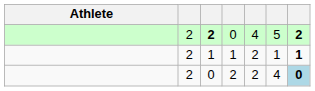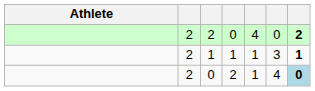(211, 34) bold -> (211, 34) normal
(277, 34) 5 -> (277, 34) 0
(255, 55) 2 -> (255, 55) 1
(277, 55) 1 -> (277, 55) 3
(255, 75) 2 -> (255, 75) 1
